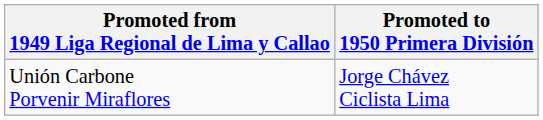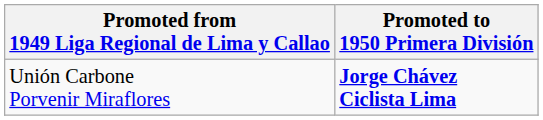(394, 87) normal -> (398, 87) bold
